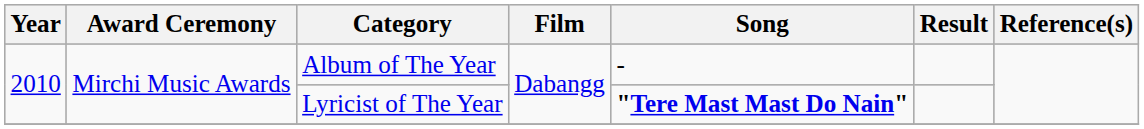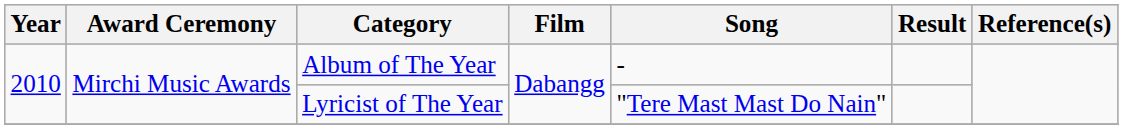(762, 104) bold -> (751, 104) normal
